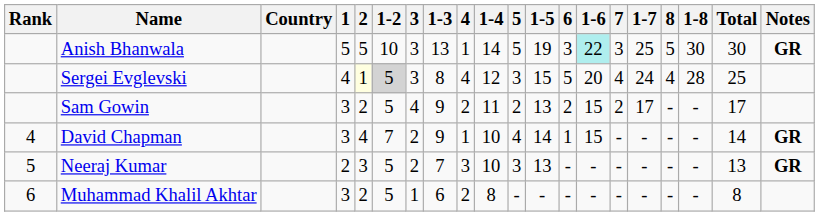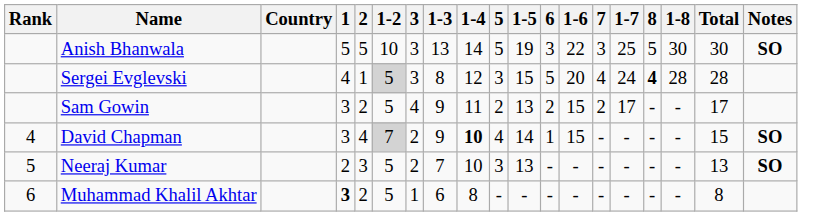- column: (465, 19)
(593, 48) paleturquoise background -> (575, 48) no background
(788, 48) GR -> (770, 48) SO
(363, 78) lightyellow background -> (363, 78) no background
(670, 78) normal -> (652, 78) bold
(737, 78) 25 -> (719, 78) 28
(389, 136) no background -> (389, 136) lightgrey background
(491, 136) normal -> (473, 136) bold
(737, 136) 14 -> (719, 136) 15
(788, 136) GR -> (770, 136) SO
(788, 166) GR -> (770, 166) SO
(345, 195) normal -> (345, 195) bold
